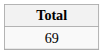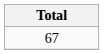(52, 37) 69 -> (52, 37) 67
